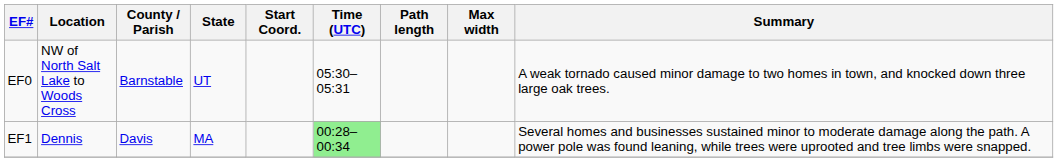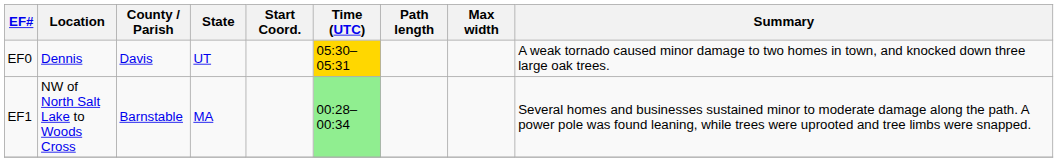(71, 80) NW of North Salt Lake to Woods Cross -> (62, 58) Dennis
(151, 80) Barnstable -> (136, 58) Davis
(337, 80) no background -> (337, 58) gold background
(62, 139) Dennis -> (71, 116) NW of North Salt Lake to Woods Cross
(136, 139) Davis -> (151, 116) Barnstable
